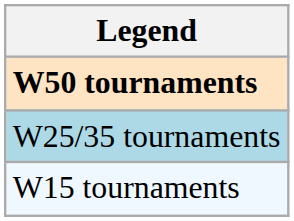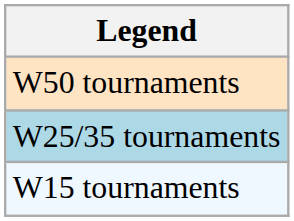(135, 82) bold -> (126, 82) normal
